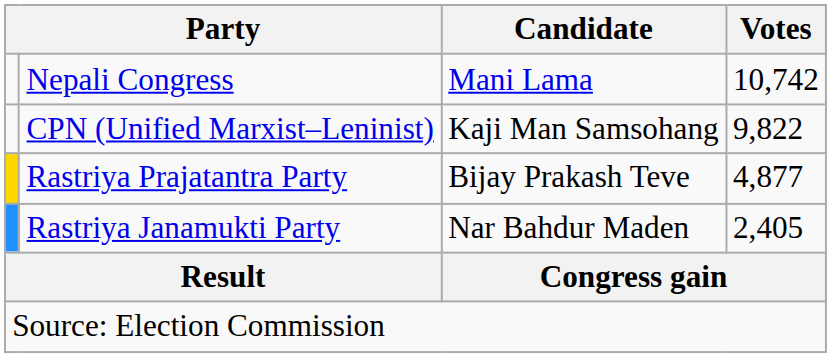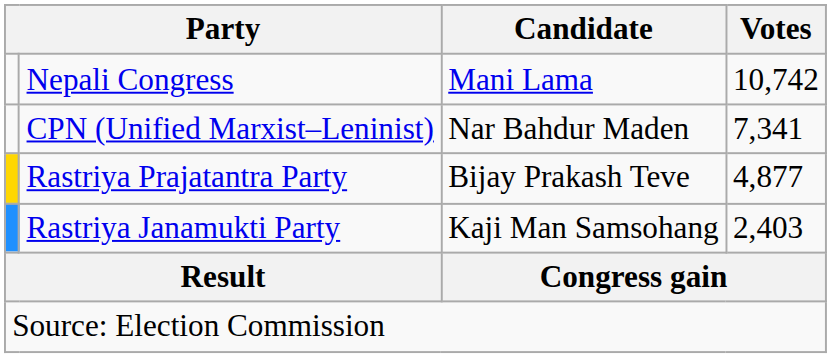(583, 128) Kaji Man Samsohang -> (569, 128) Nar Bahdur Maden
(768, 128) 9,822 -> (768, 128) 7,341
(569, 227) Nar Bahdur Maden -> (583, 227) Kaji Man Samsohang
(768, 227) 2,405 -> (768, 227) 2,403
